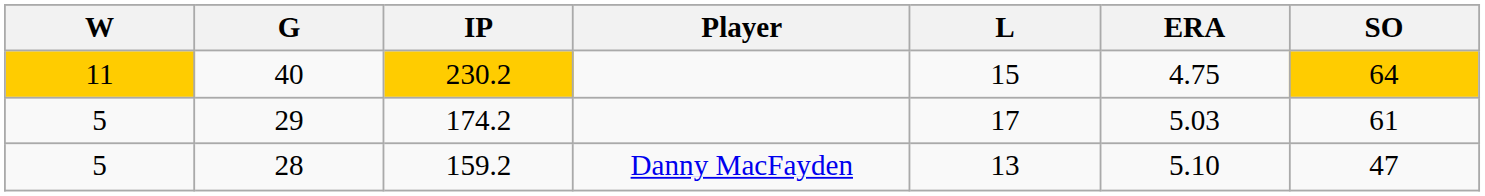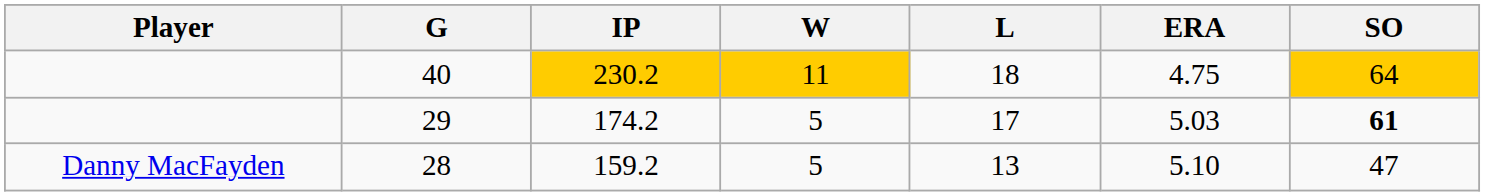columns swapped: (742, 27) <-> (100, 27)
(1005, 73) 15 -> (1005, 73) 18
(1384, 119) normal -> (1384, 119) bold
